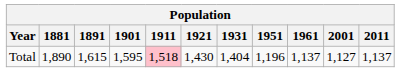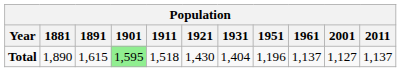(22, 56) normal -> (22, 56) bold
(128, 56) no background -> (129, 56) lightgreen background
(163, 56) pink background -> (164, 56) no background
